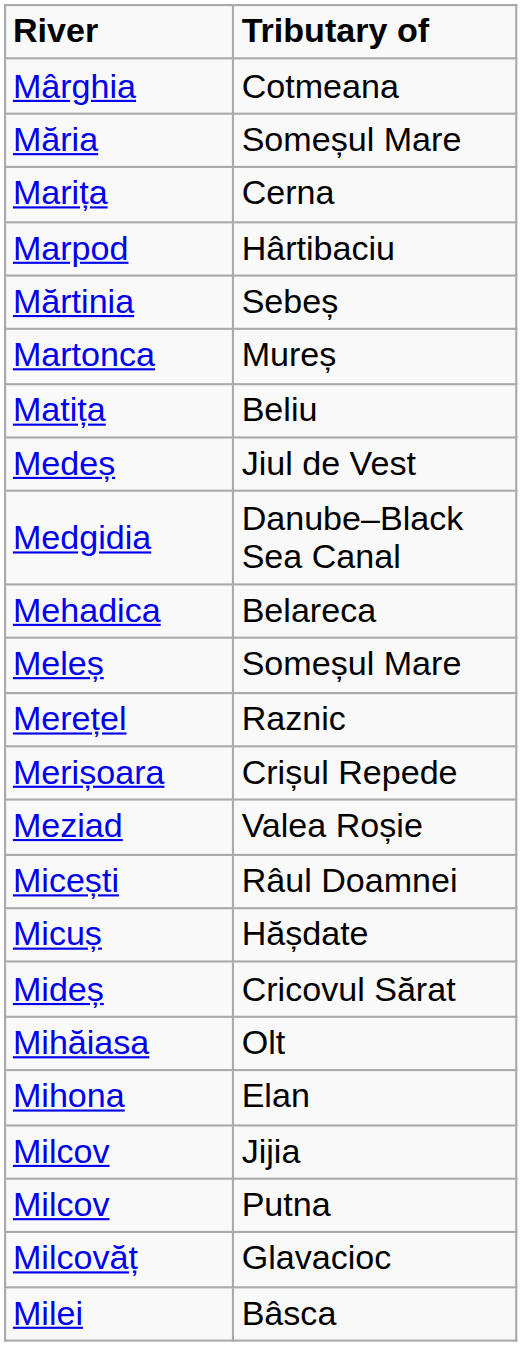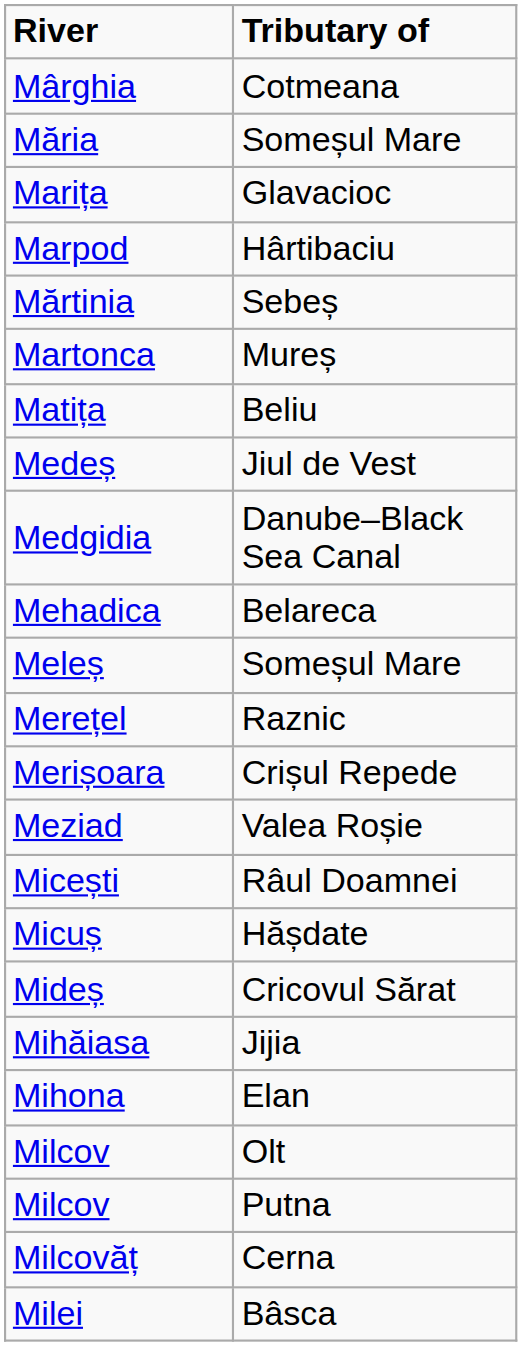(288, 193) Cerna -> (316, 193) Glavacioc
(263, 1042) Olt -> (271, 1042) Jijia
(271, 1150) Jijia -> (263, 1150) Olt
(316, 1258) Glavacioc -> (288, 1258) Cerna
